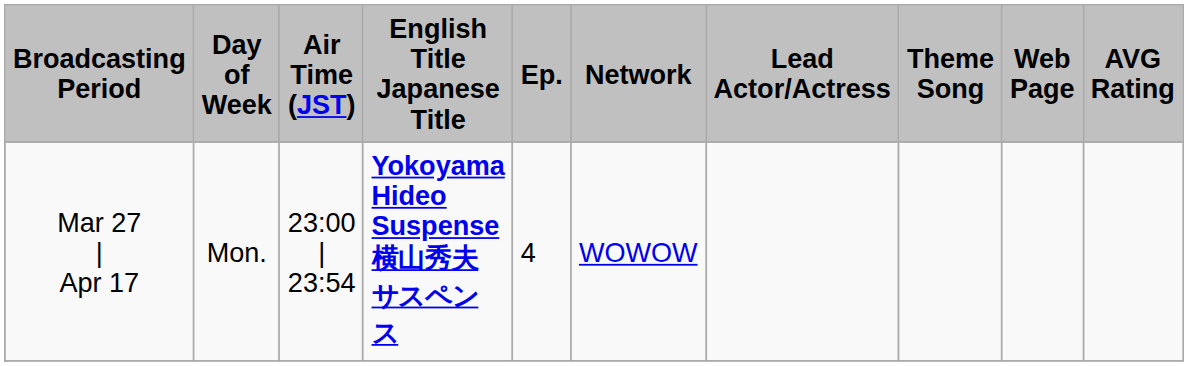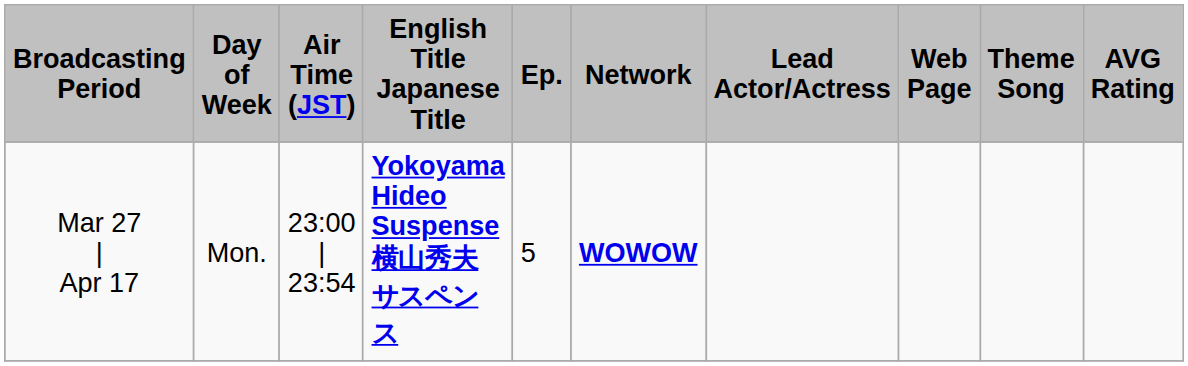columns swapped: (1042, 74) <-> (950, 74)
(528, 252) 4 -> (528, 252) 5
(638, 252) normal -> (638, 252) bold
